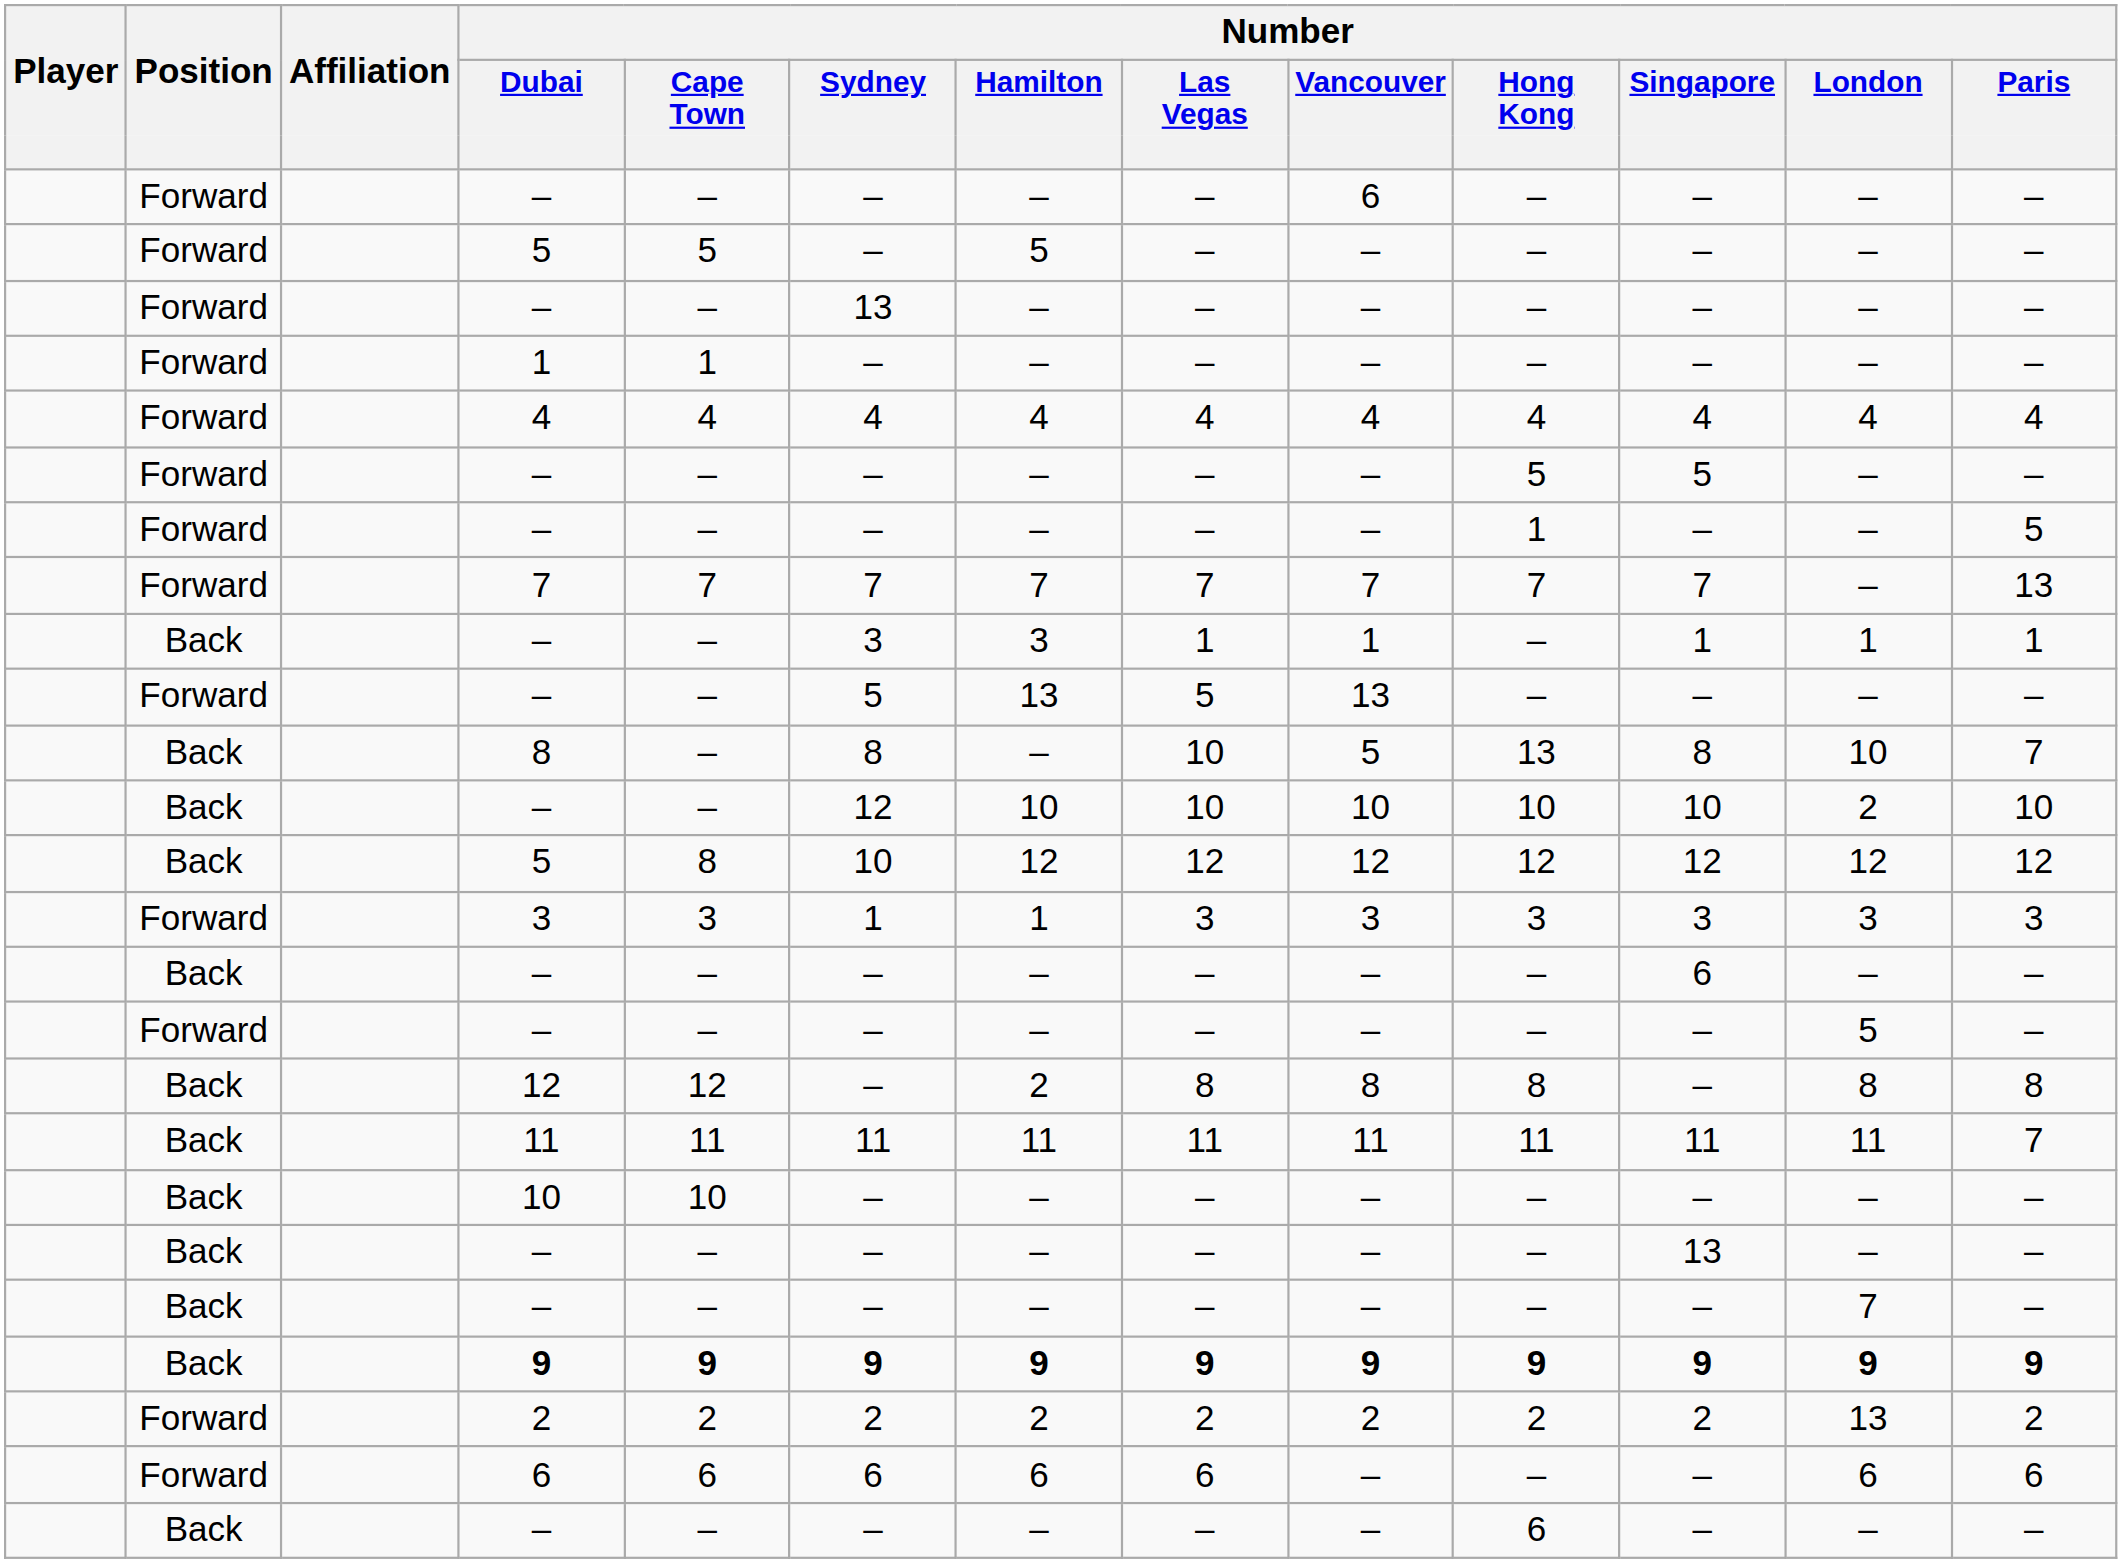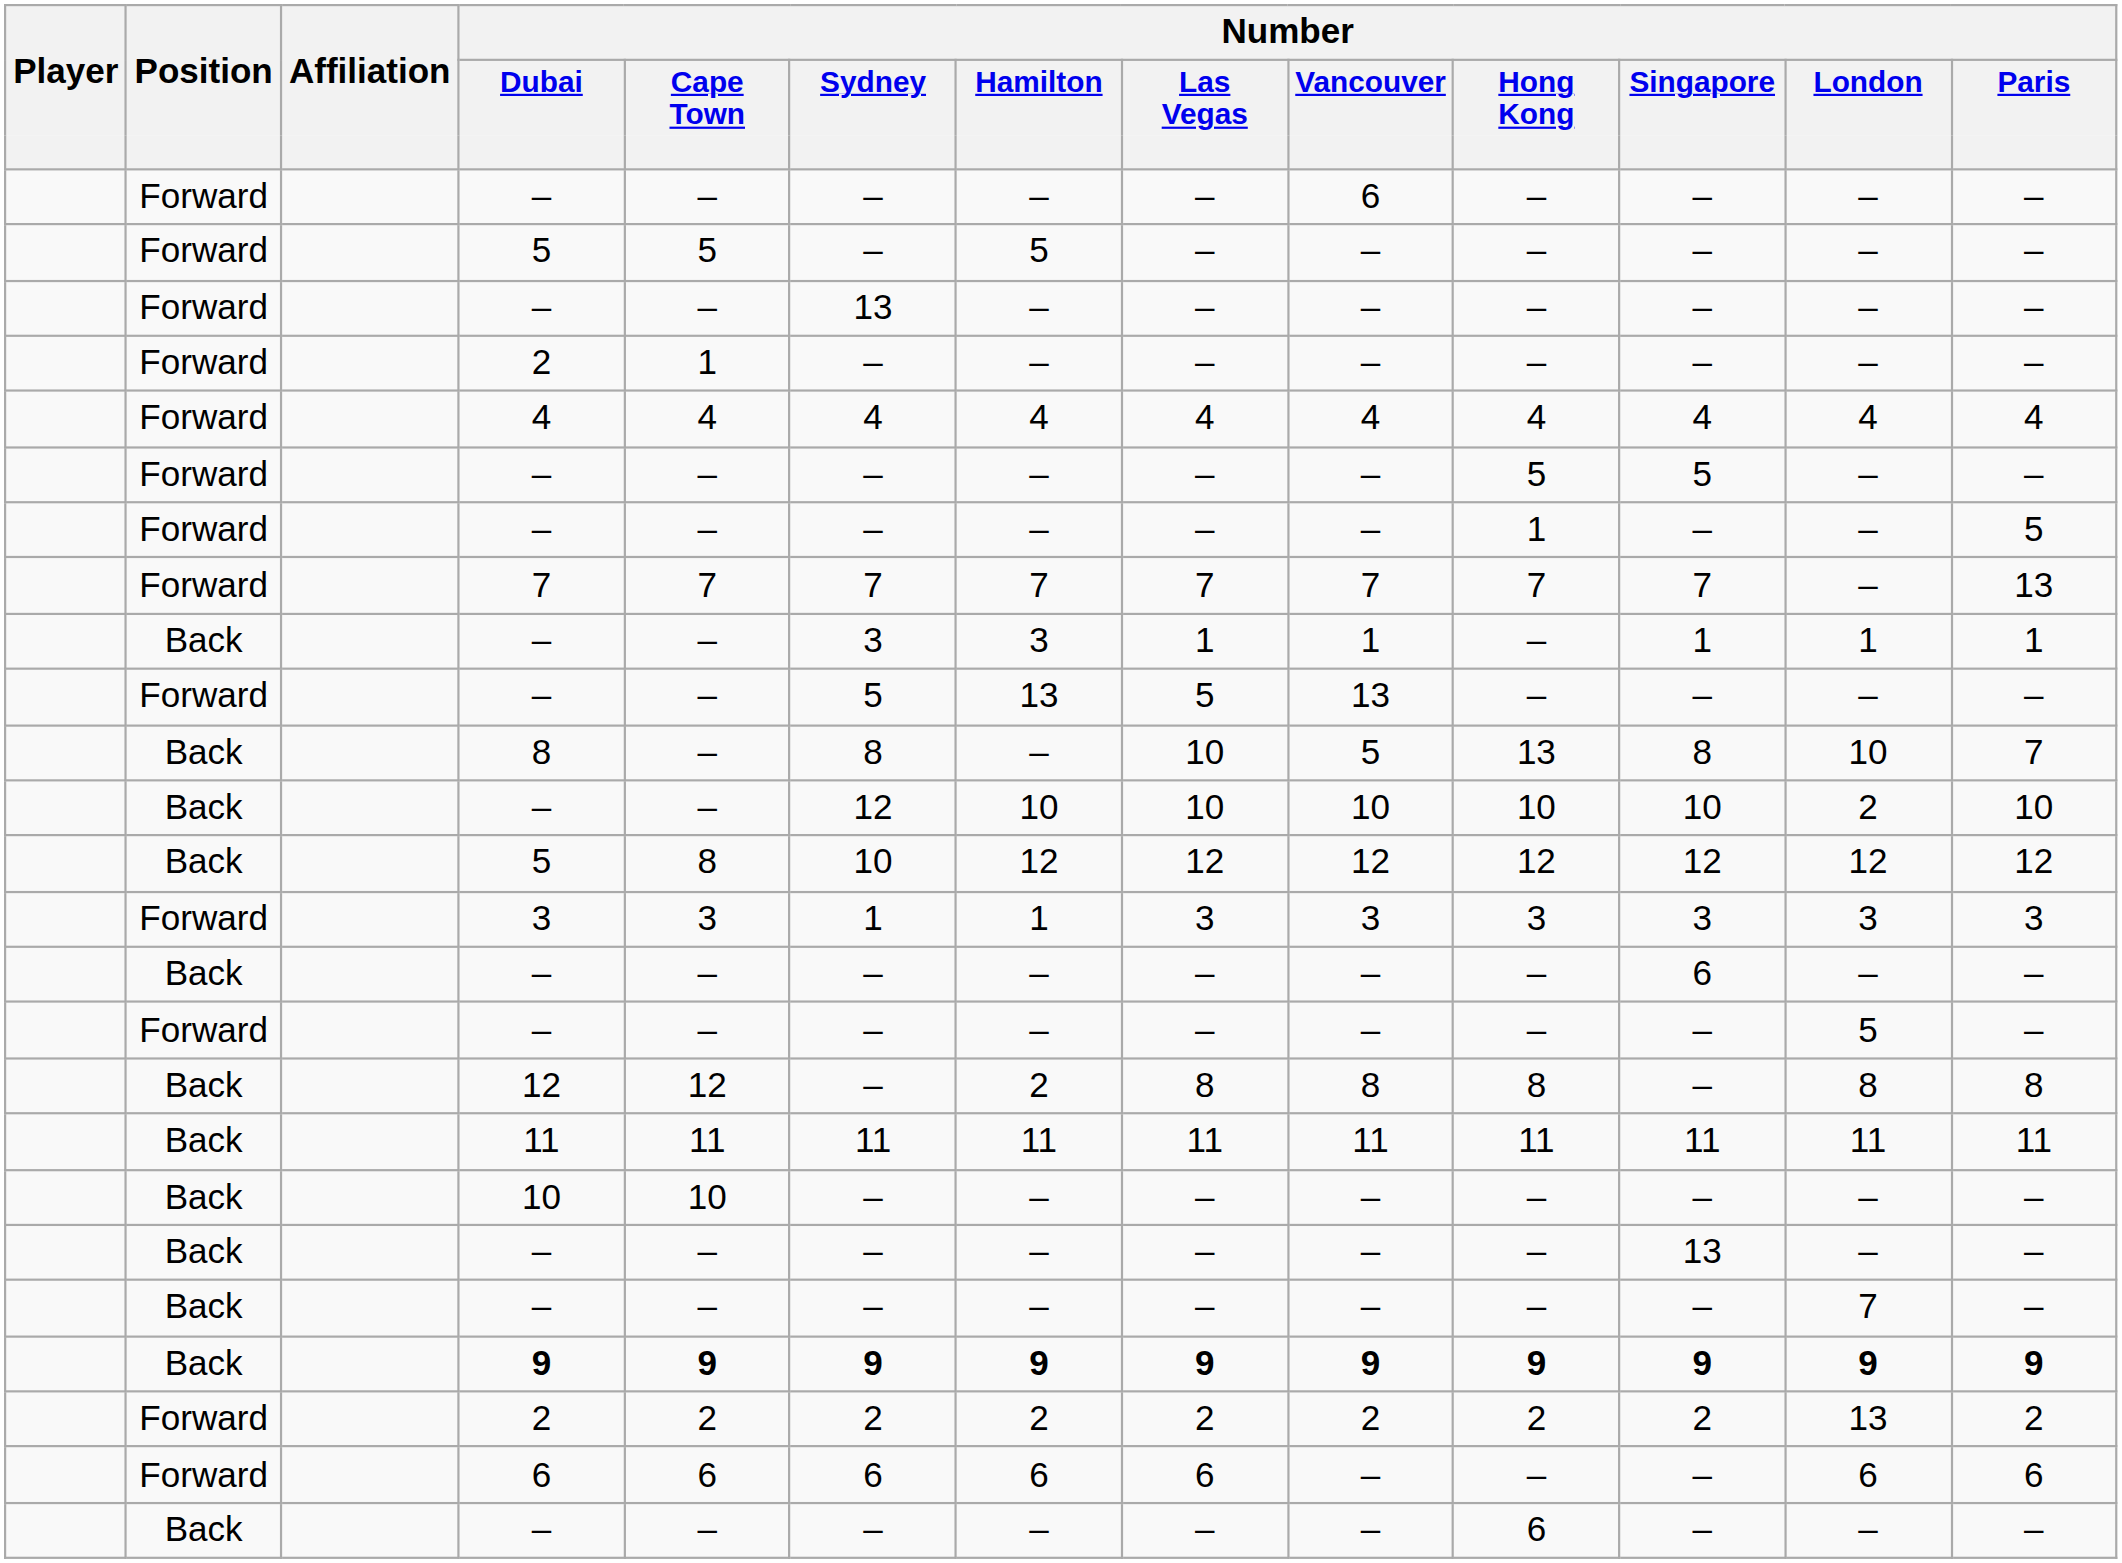(541, 362) 1 -> (541, 362) 2
(2034, 1140) 7 -> (2034, 1140) 11
